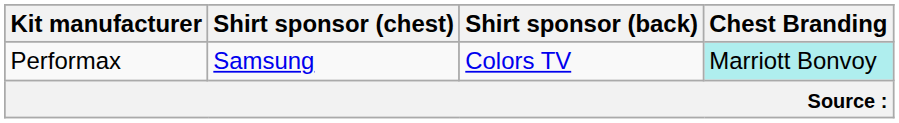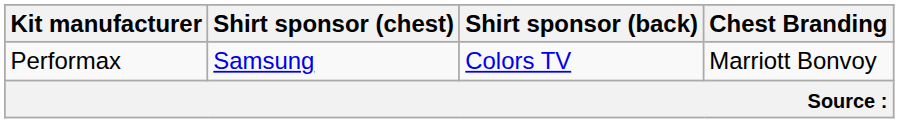(793, 61) paleturquoise background -> (793, 61) no background
